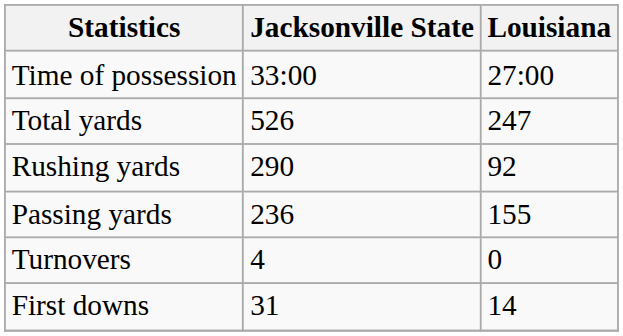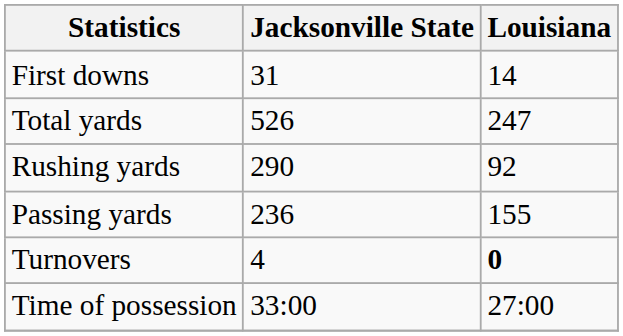rows swapped: (80, 306) <-> (124, 74)
(495, 259) normal -> (495, 259) bold
